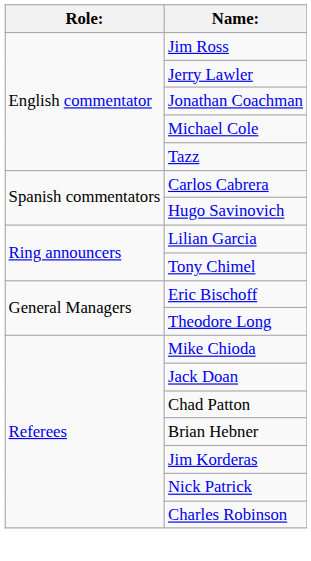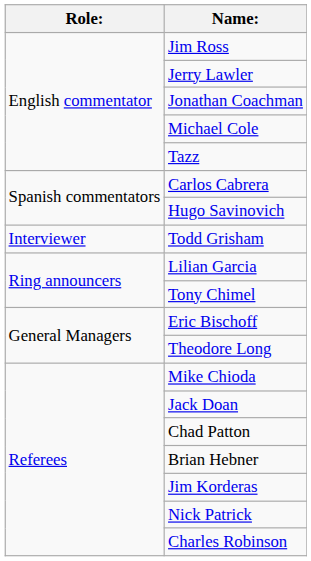+ row: (216, 239)
